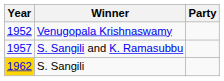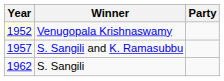(19, 31) no background -> (19, 31) lightyellow background
(19, 66) gold background -> (19, 66) no background
